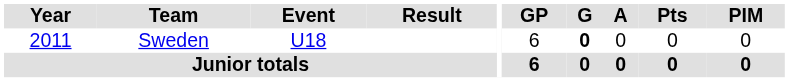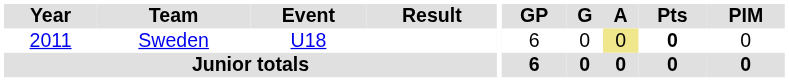(585, 40) bold -> (585, 40) normal
(621, 40) no background -> (621, 40) khaki background
(672, 40) normal -> (672, 40) bold
